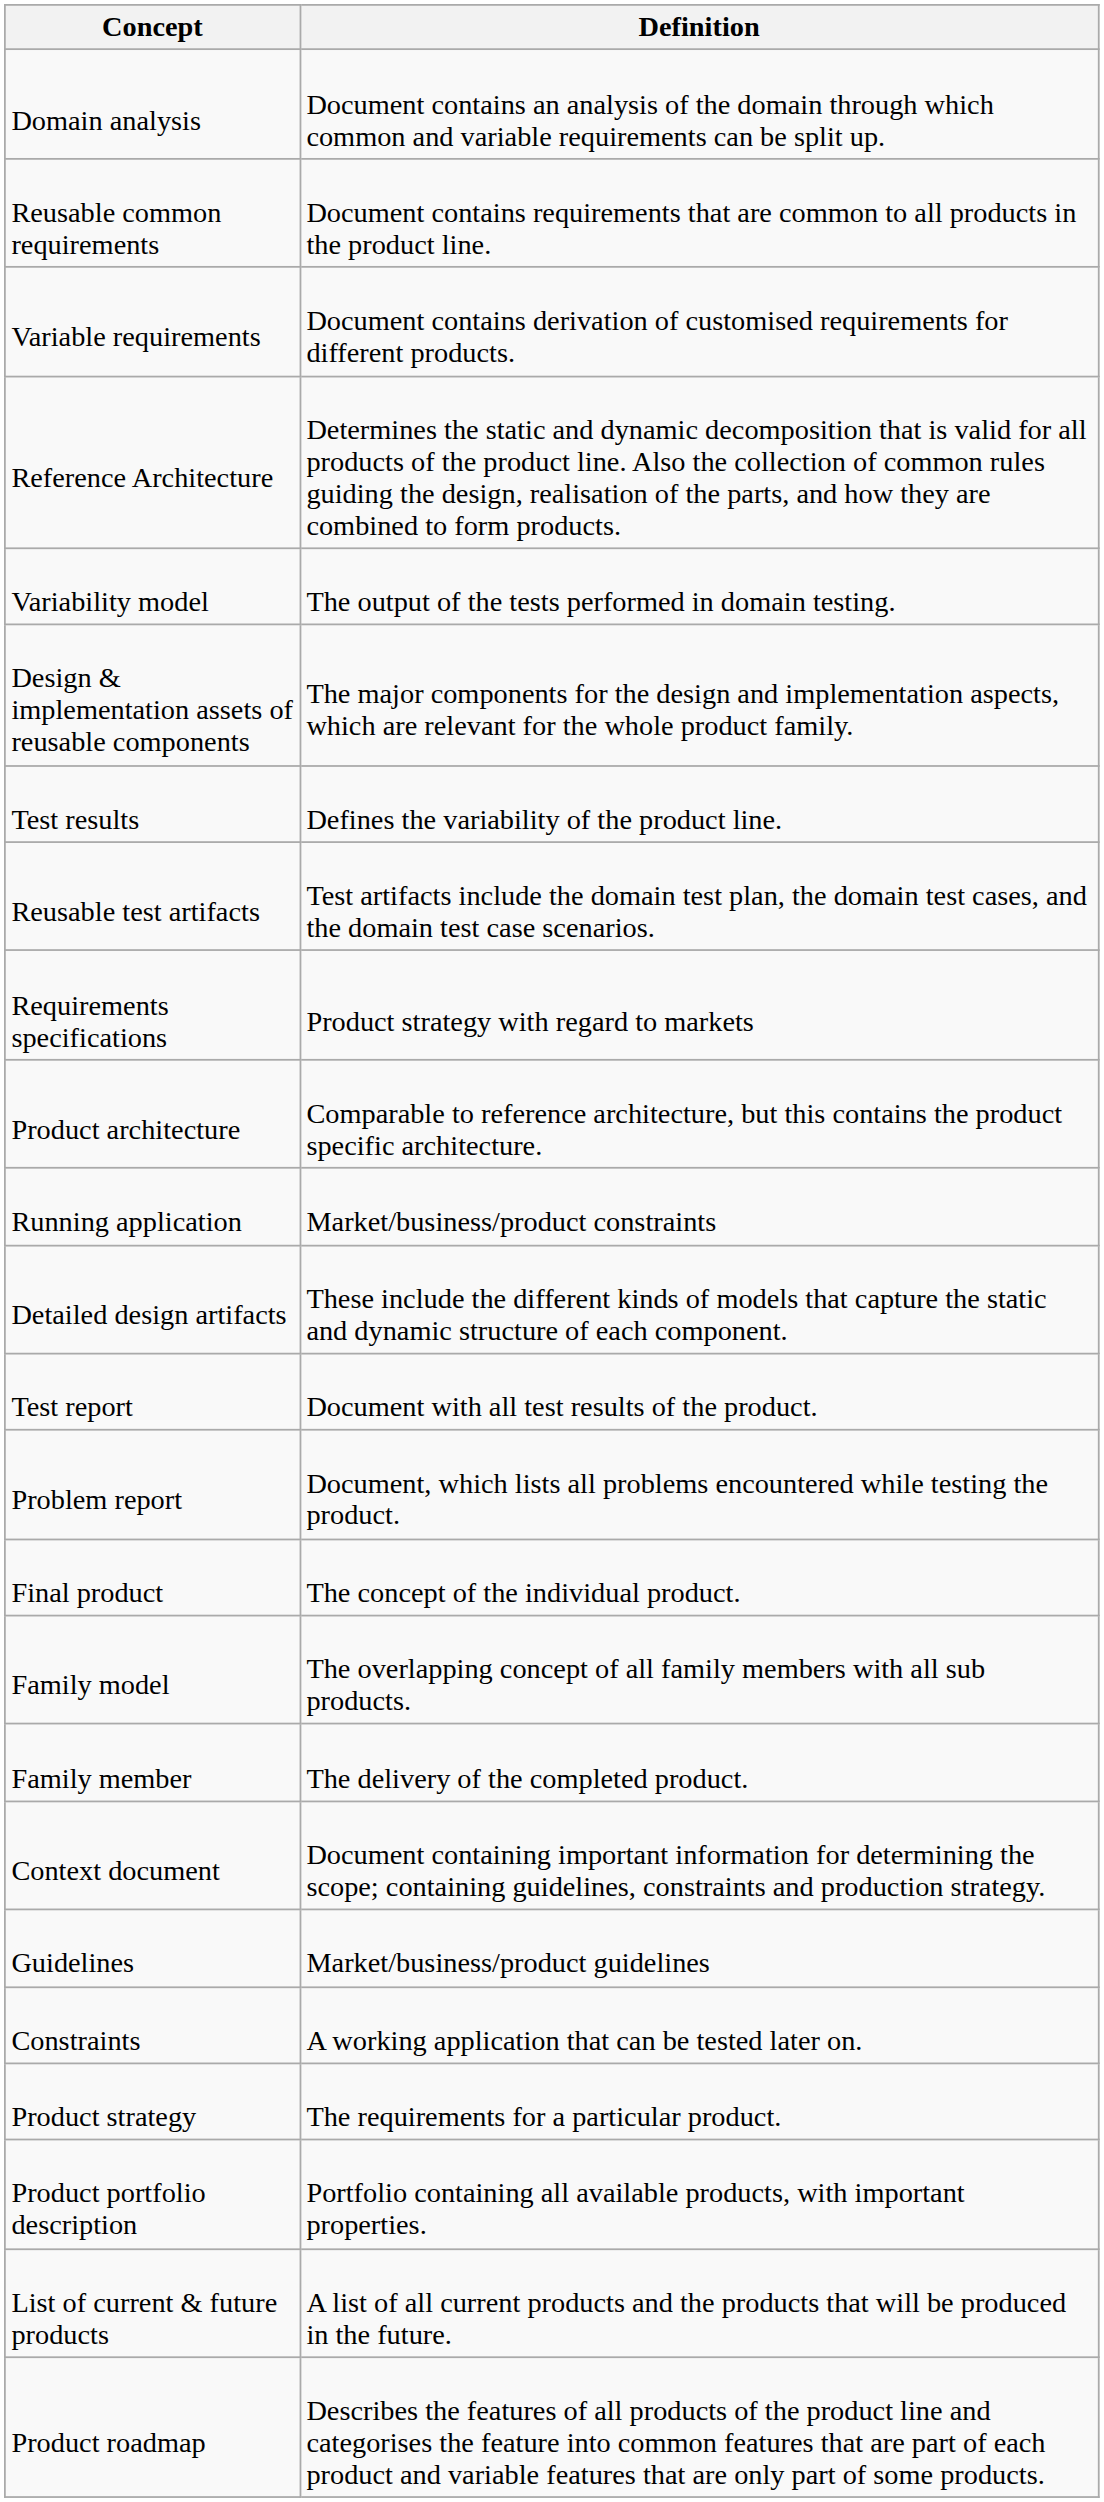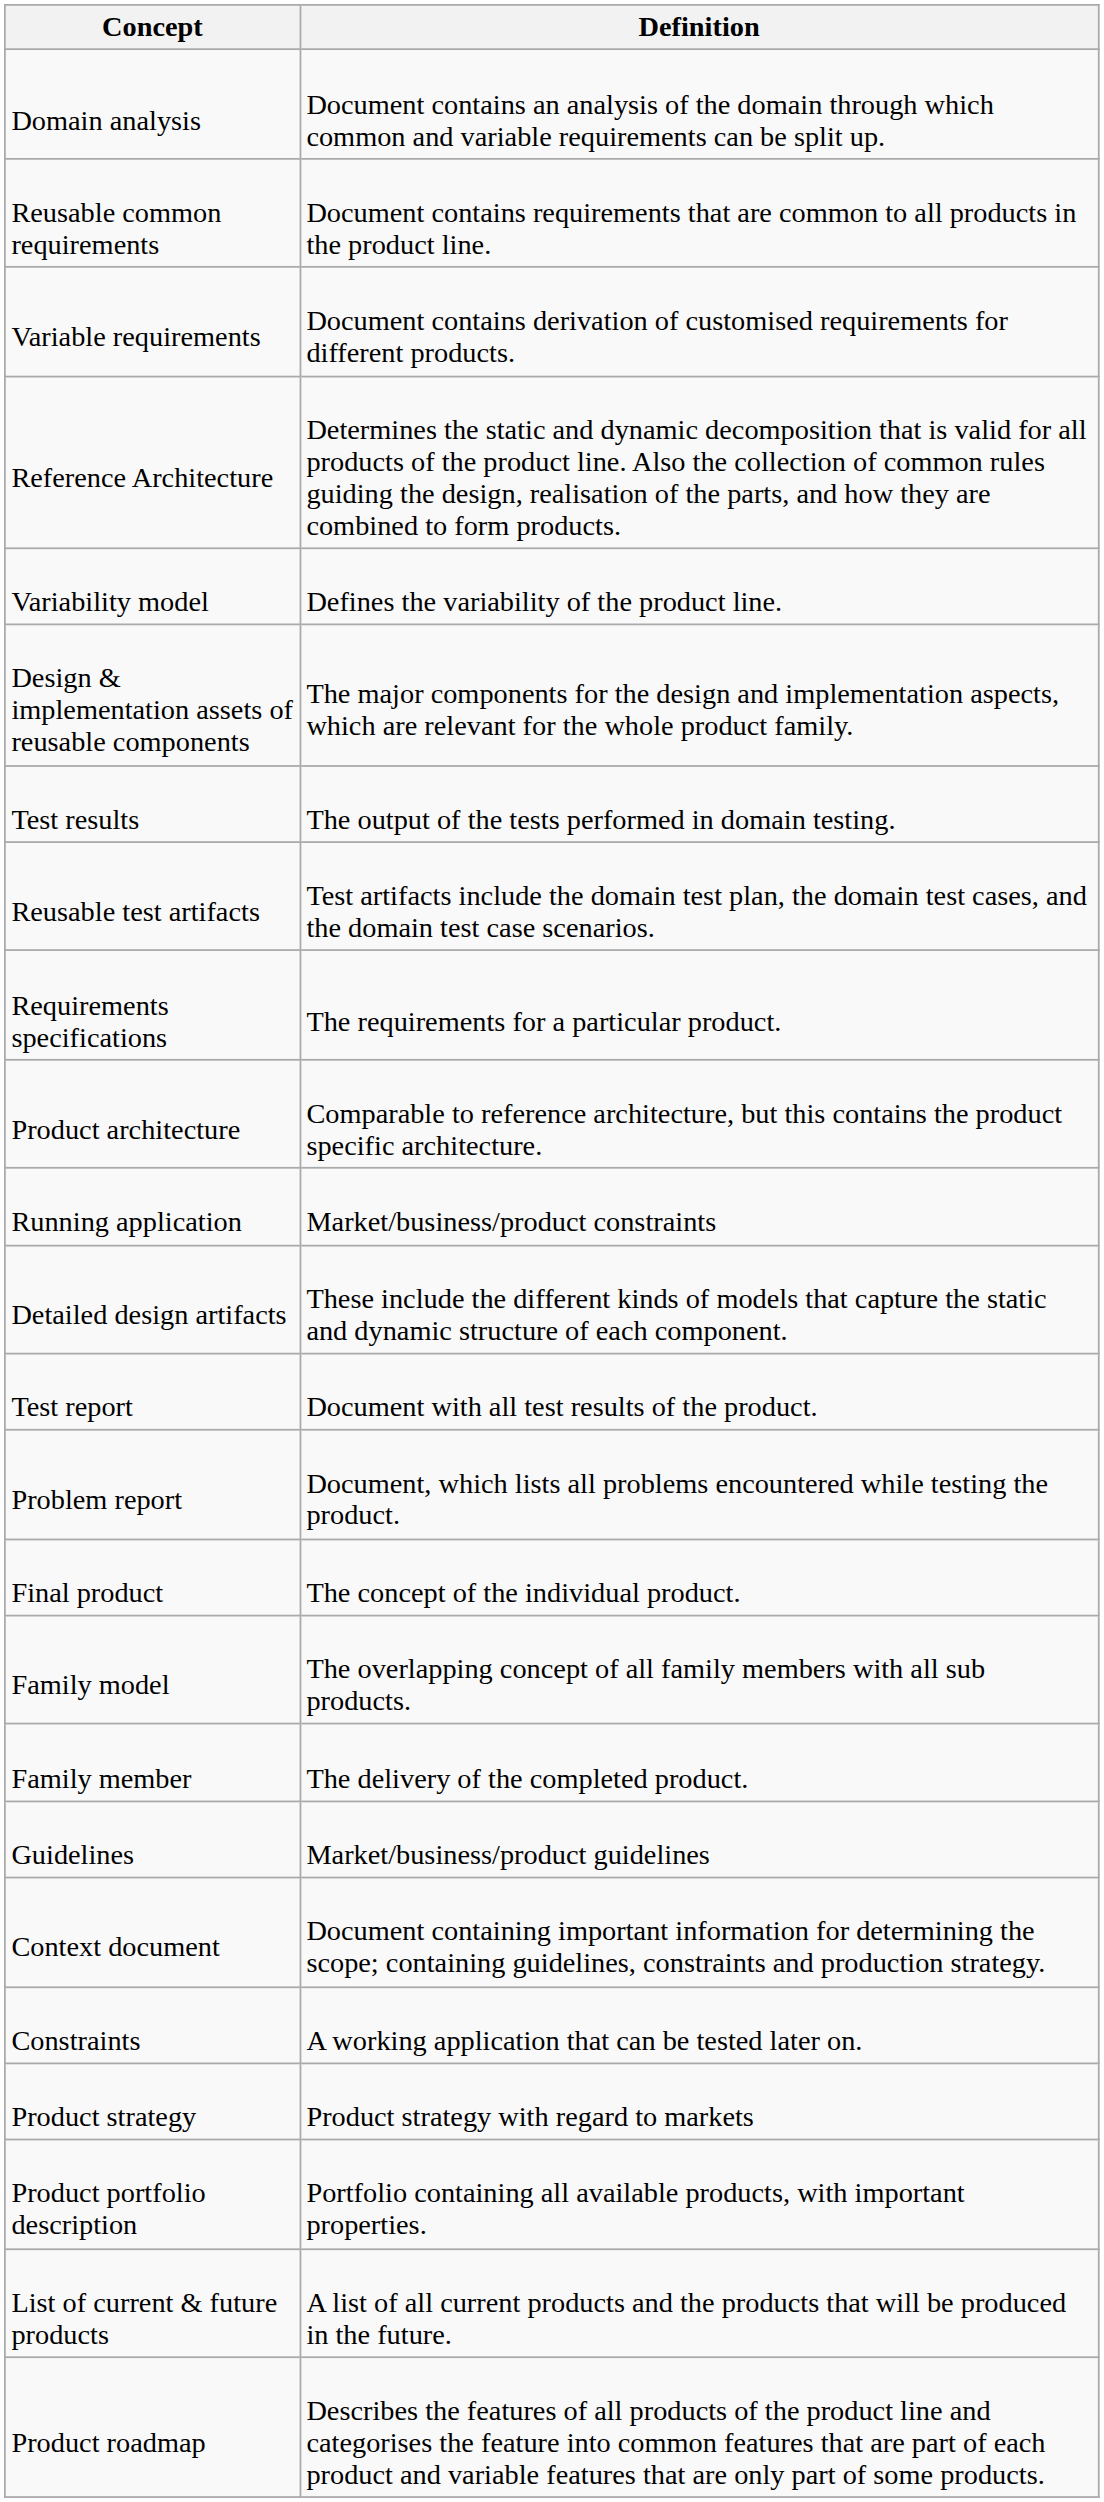(601, 601) The output of the tests performed in domain testing. -> (544, 601) Defines the variability of the product line.
(544, 819) Defines the variability of the product line. -> (601, 819) The output of the tests performed in domain testing.
(530, 1020) Product strategy with regard to markets -> (544, 1020) The requirements for a particular product.
rows swapped: (116, 1870) <-> (73, 1963)
(544, 2117) The requirements for a particular product. -> (530, 2117) Product strategy with regard to markets
